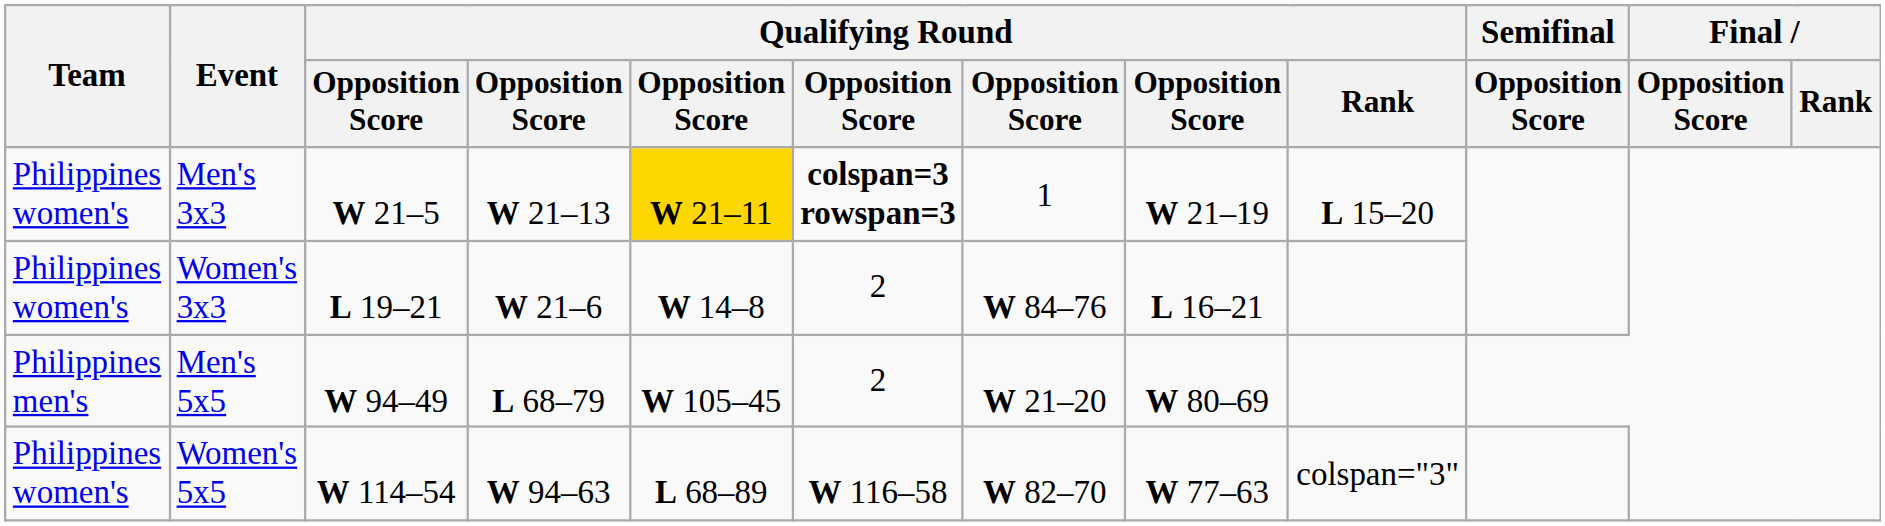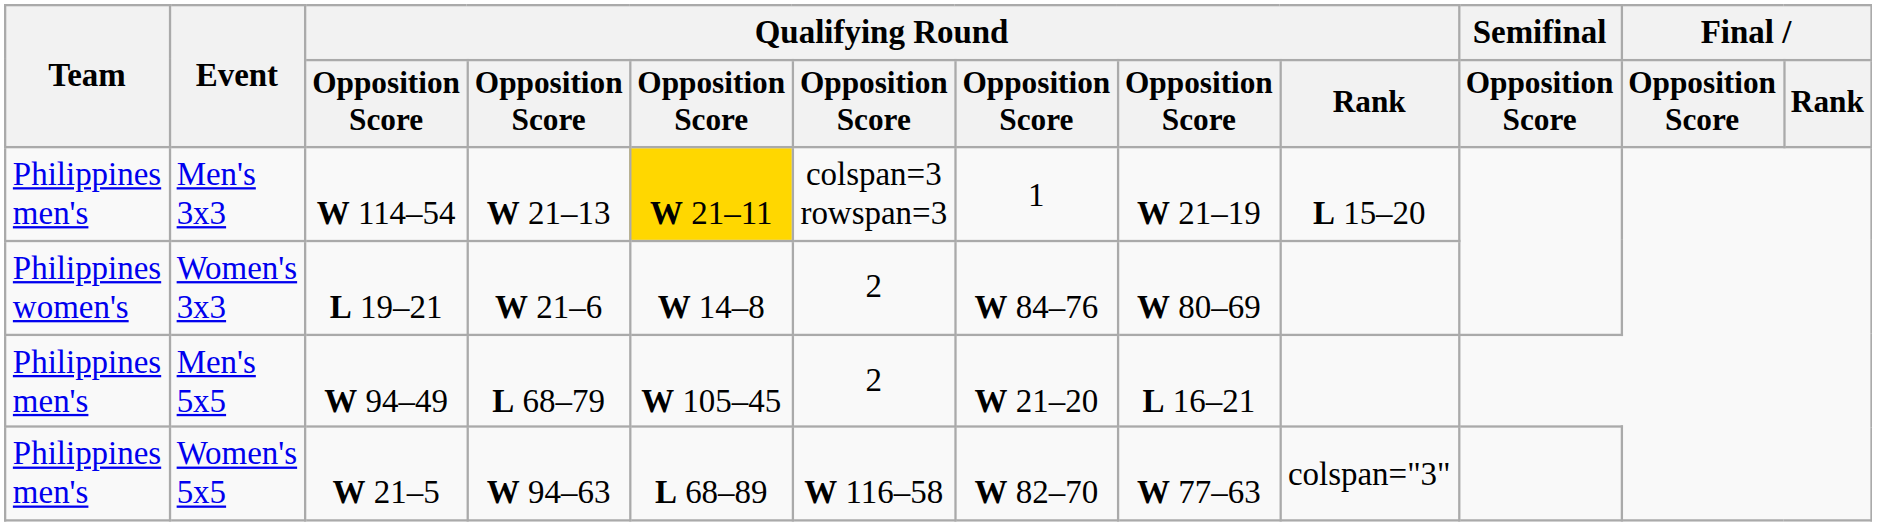(87, 194) Philippines women's -> (87, 194) Philippines men's
(386, 213) W 21–5 -> (386, 213) W 114–54
(878, 194) bold -> (874, 194) normal
(1207, 306) L 16–21 -> (1199, 306) W 80–69
(1207, 400) W 80–69 -> (1199, 400) L 16–21
(87, 473) Philippines women's -> (87, 473) Philippines men's
(386, 493) W 114–54 -> (386, 493) W 21–5
